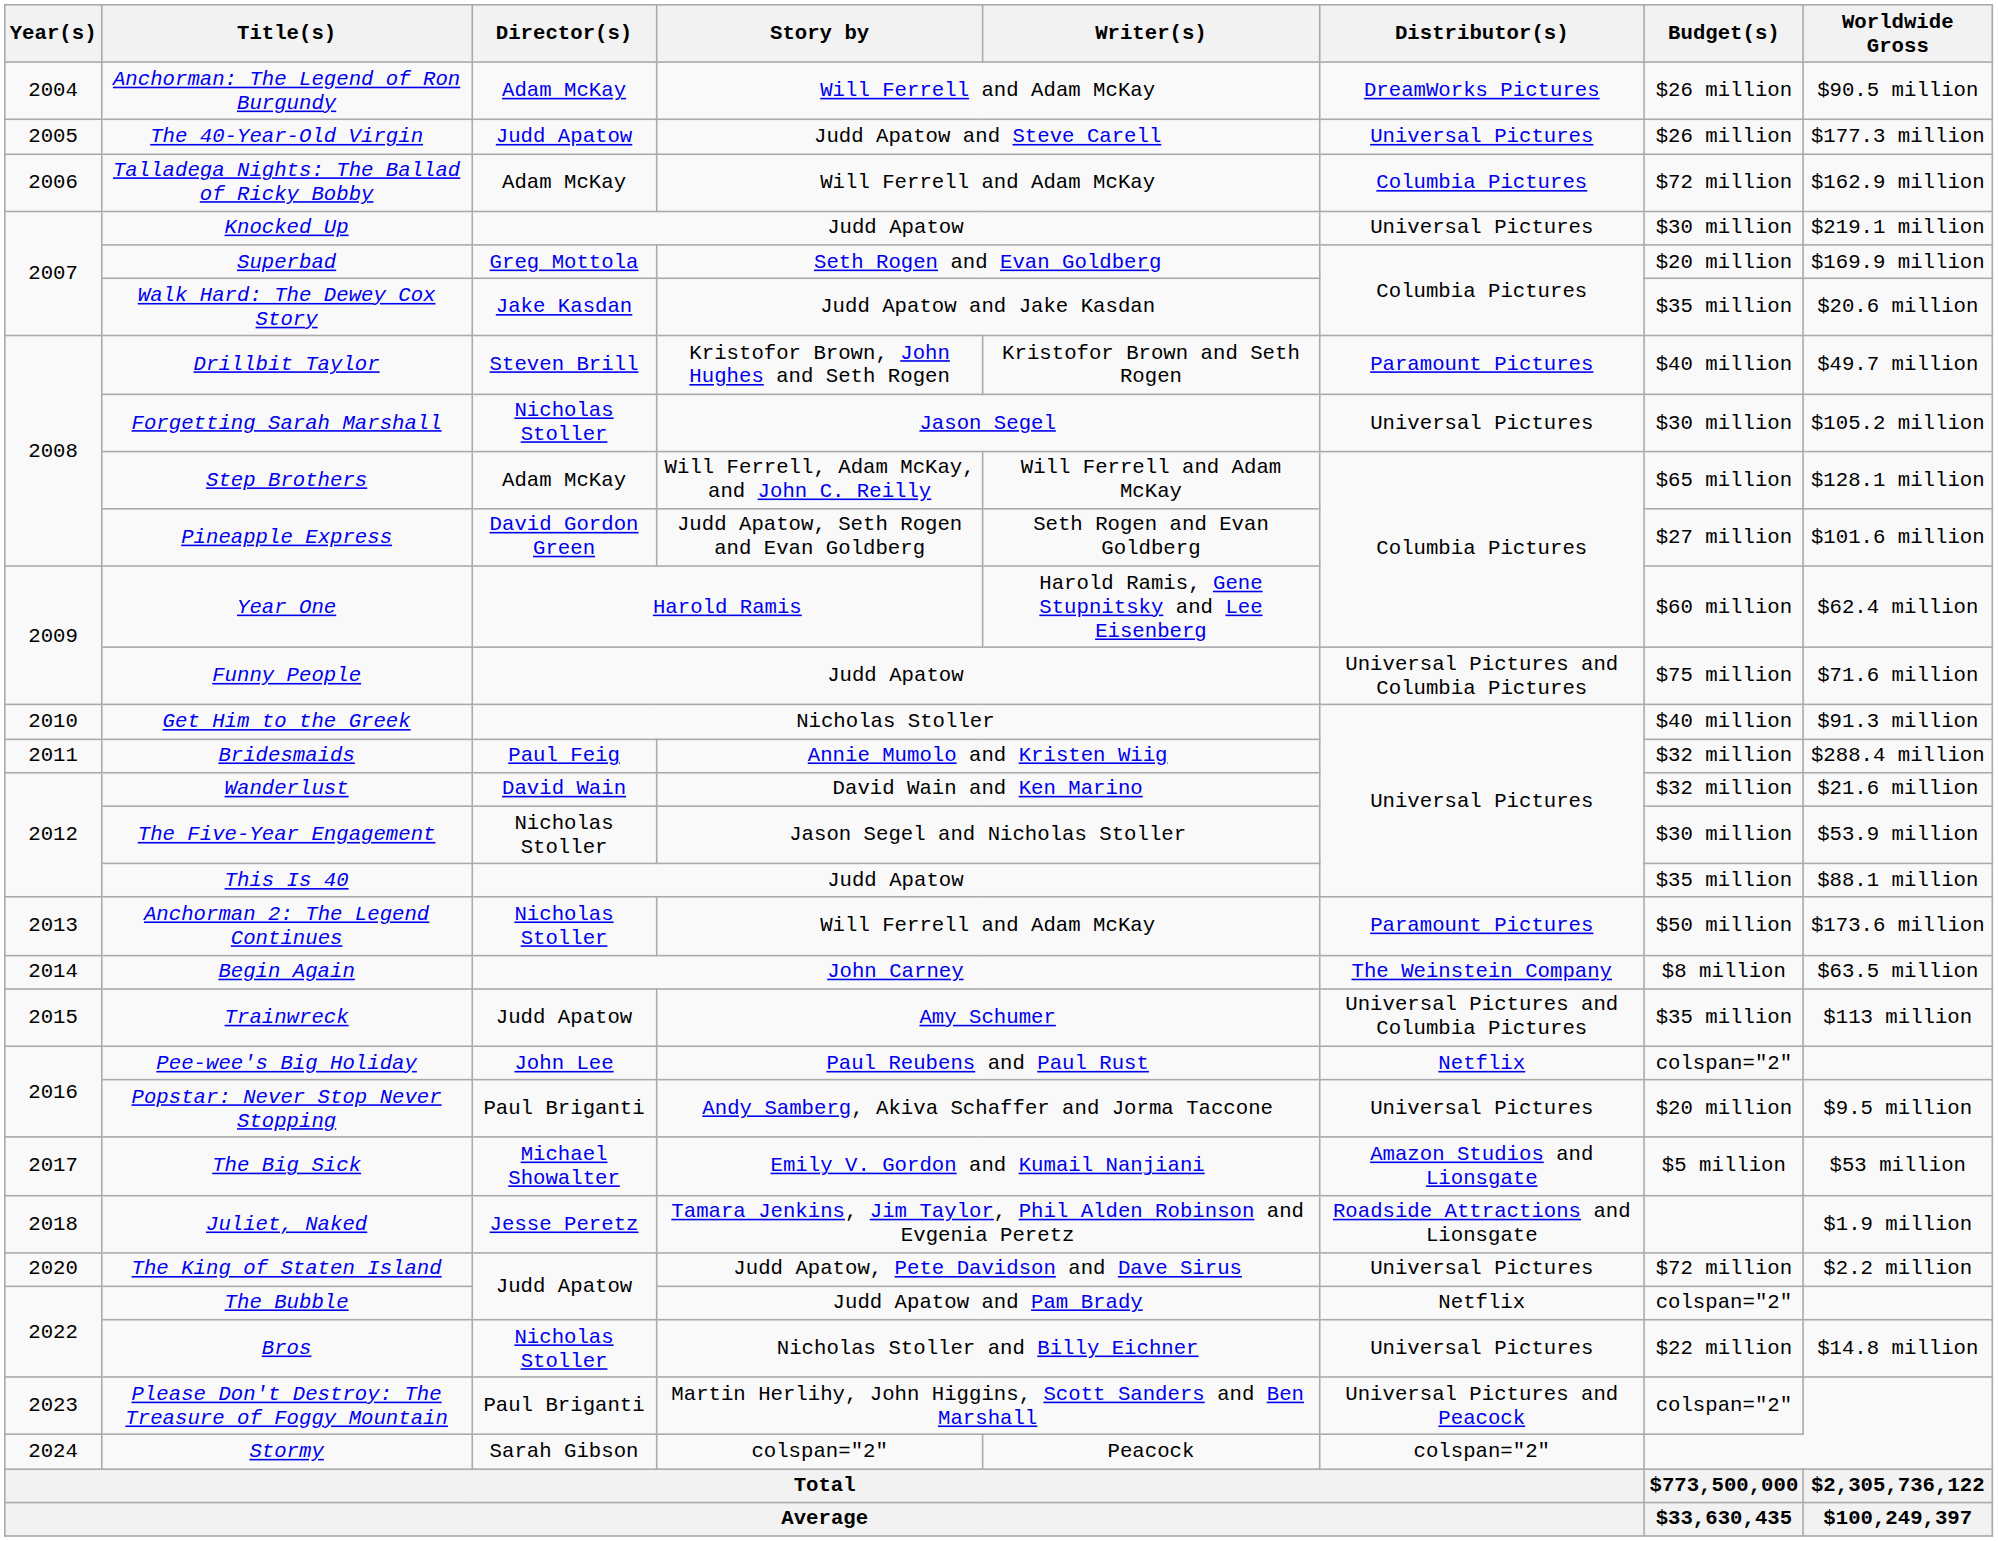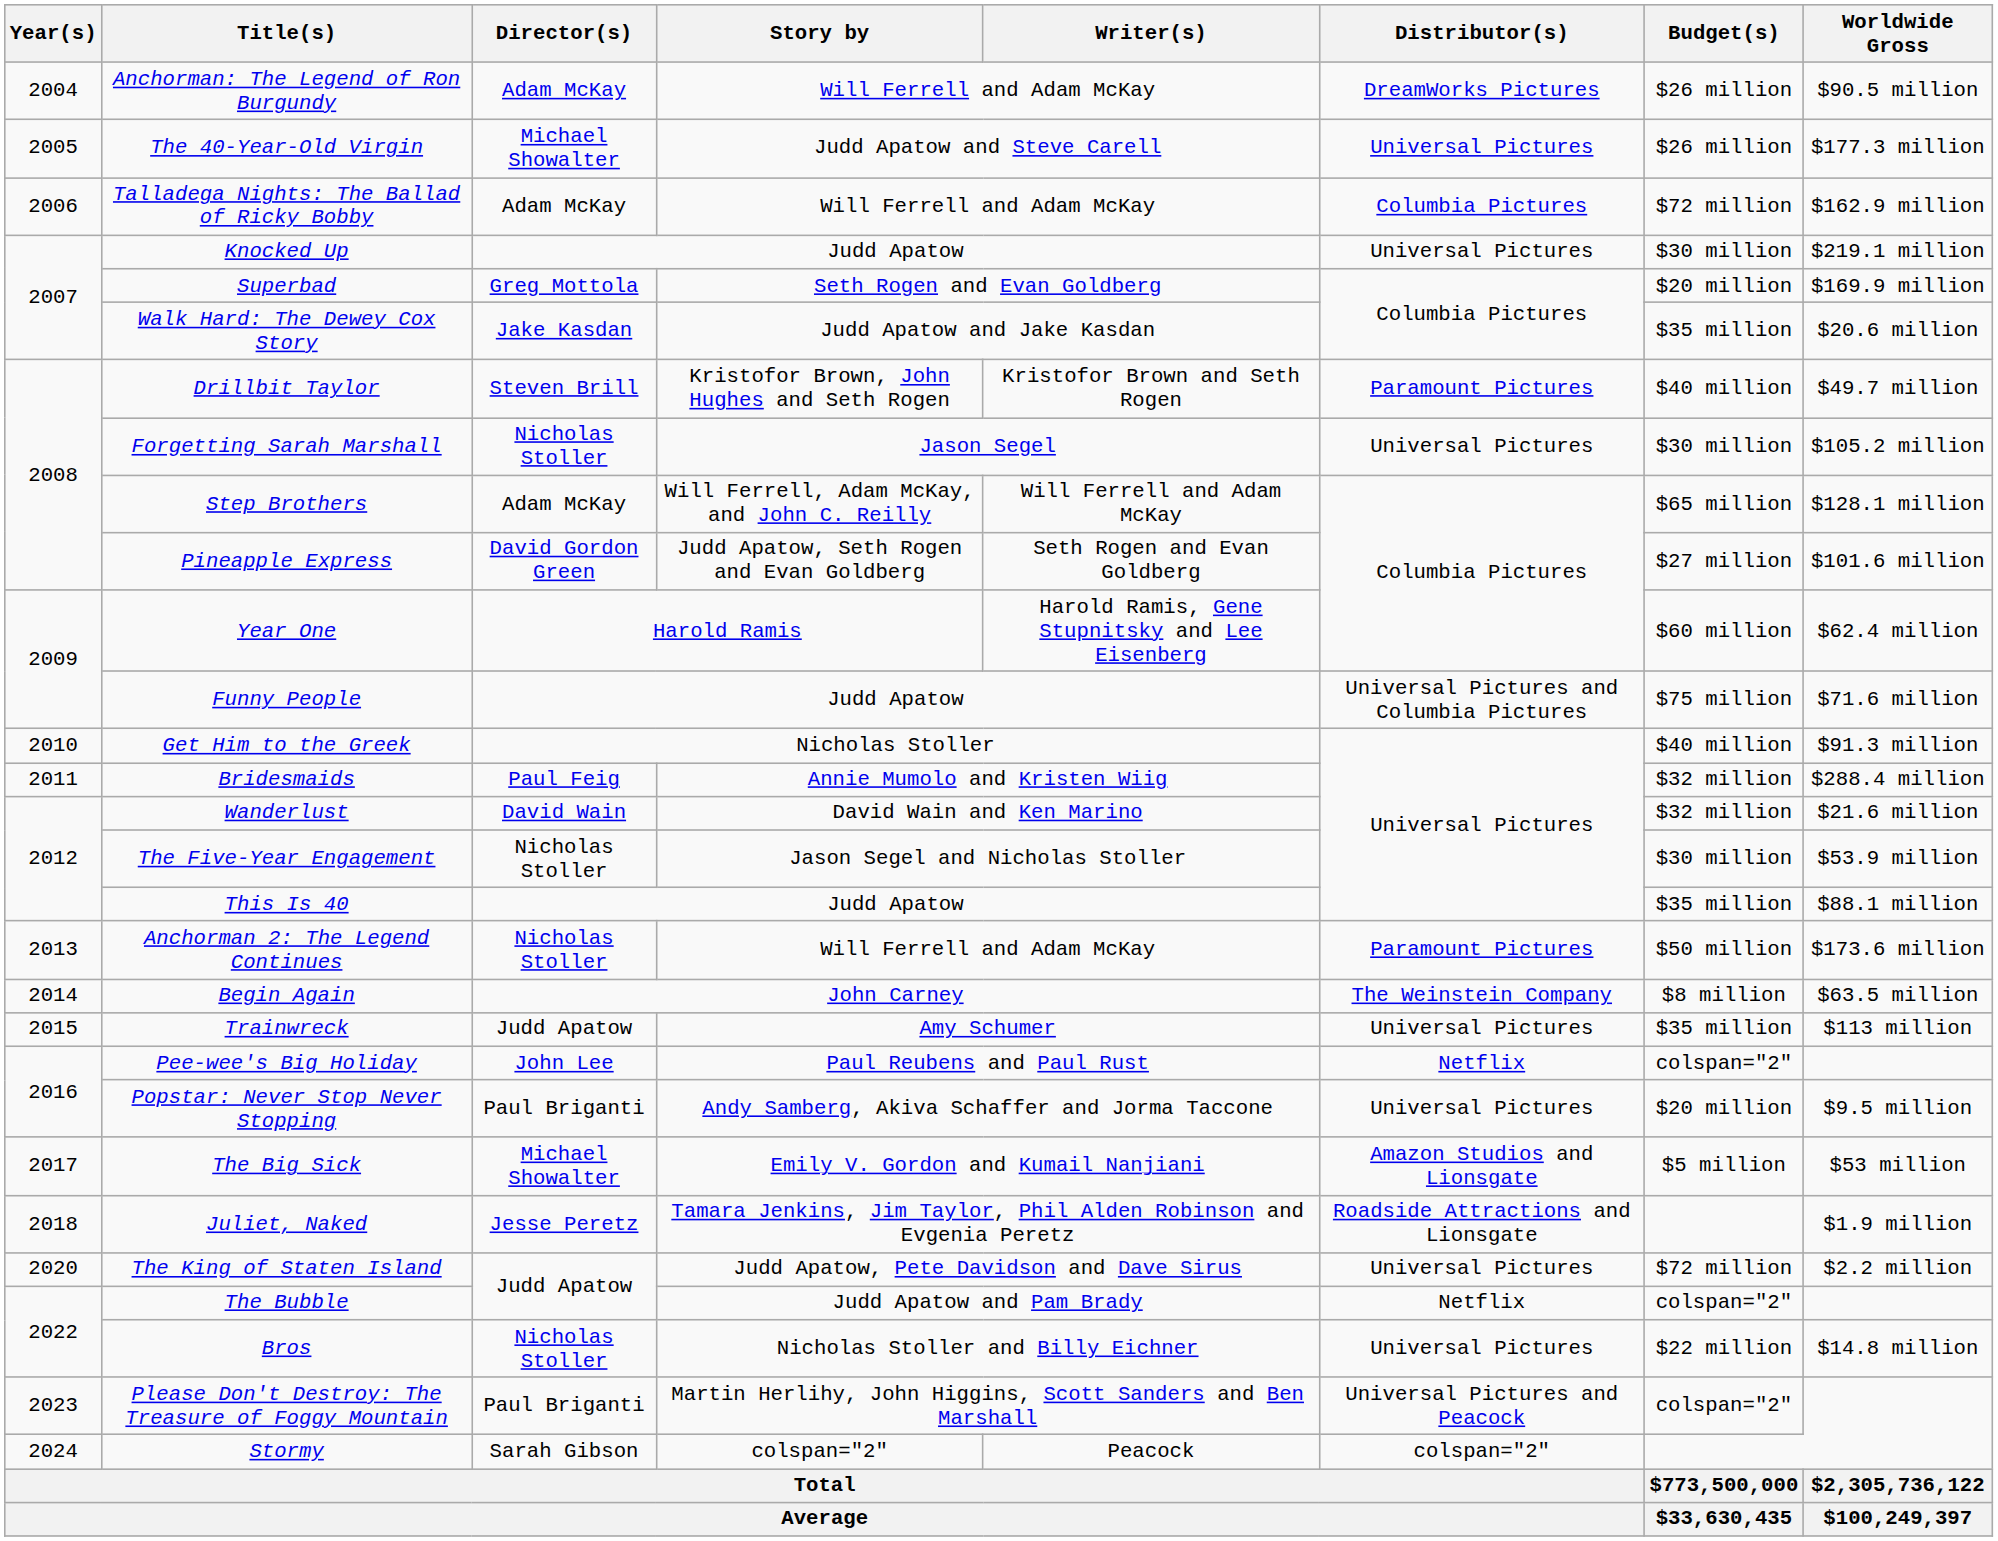(564, 137) Judd Apatow -> (564, 149) Michael Showalter
(1482, 1017) Universal Pictures and Columbia Pictures -> (1482, 1029) Universal Pictures
